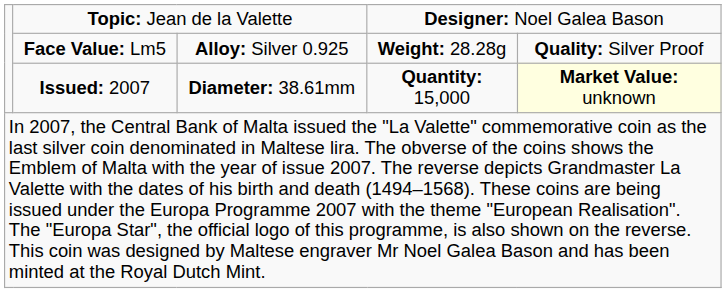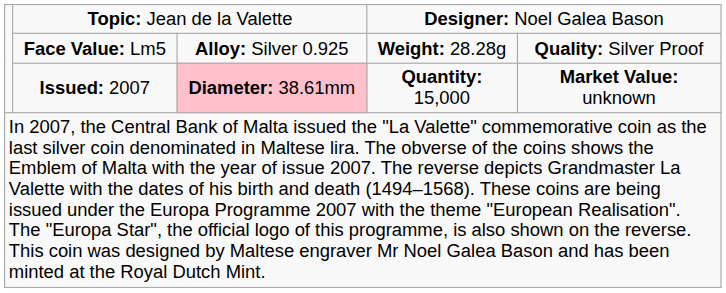(272, 87) no background -> (272, 87) pink background
(619, 87) lightyellow background -> (619, 87) no background
